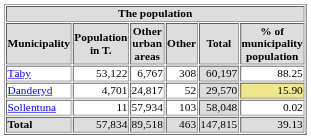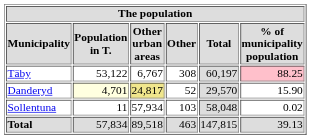(290, 73) no background -> (290, 73) pink background
(115, 90) no background -> (115, 90) lightyellow background
(147, 90) no background -> (147, 90) khaki background
(290, 90) khaki background -> (290, 90) no background
